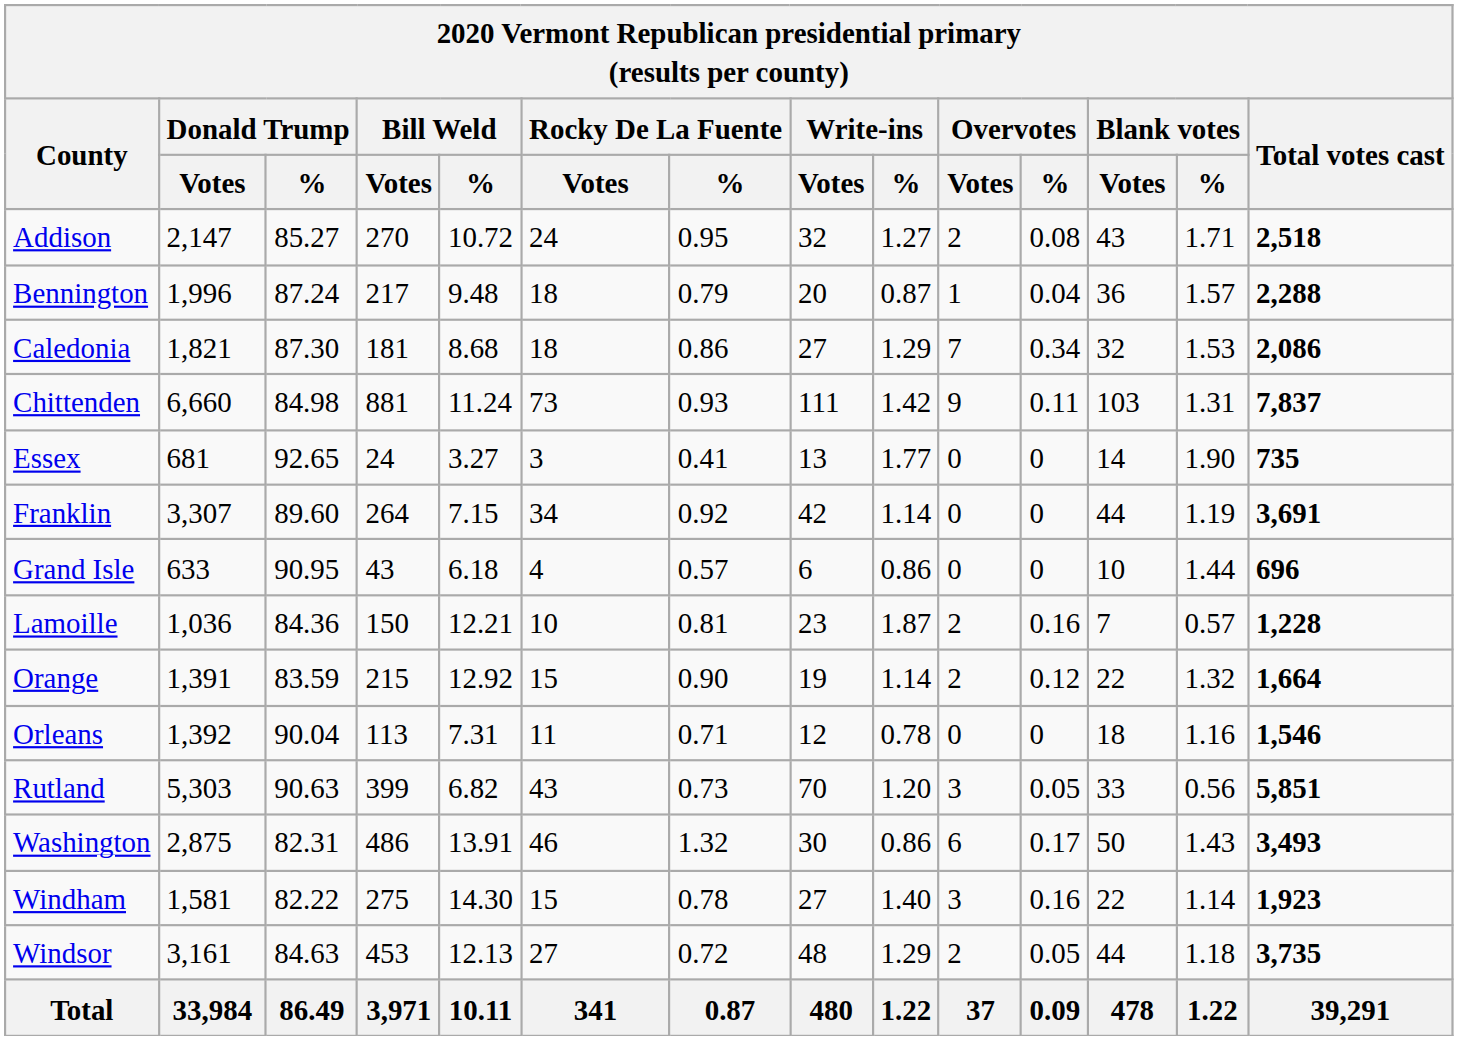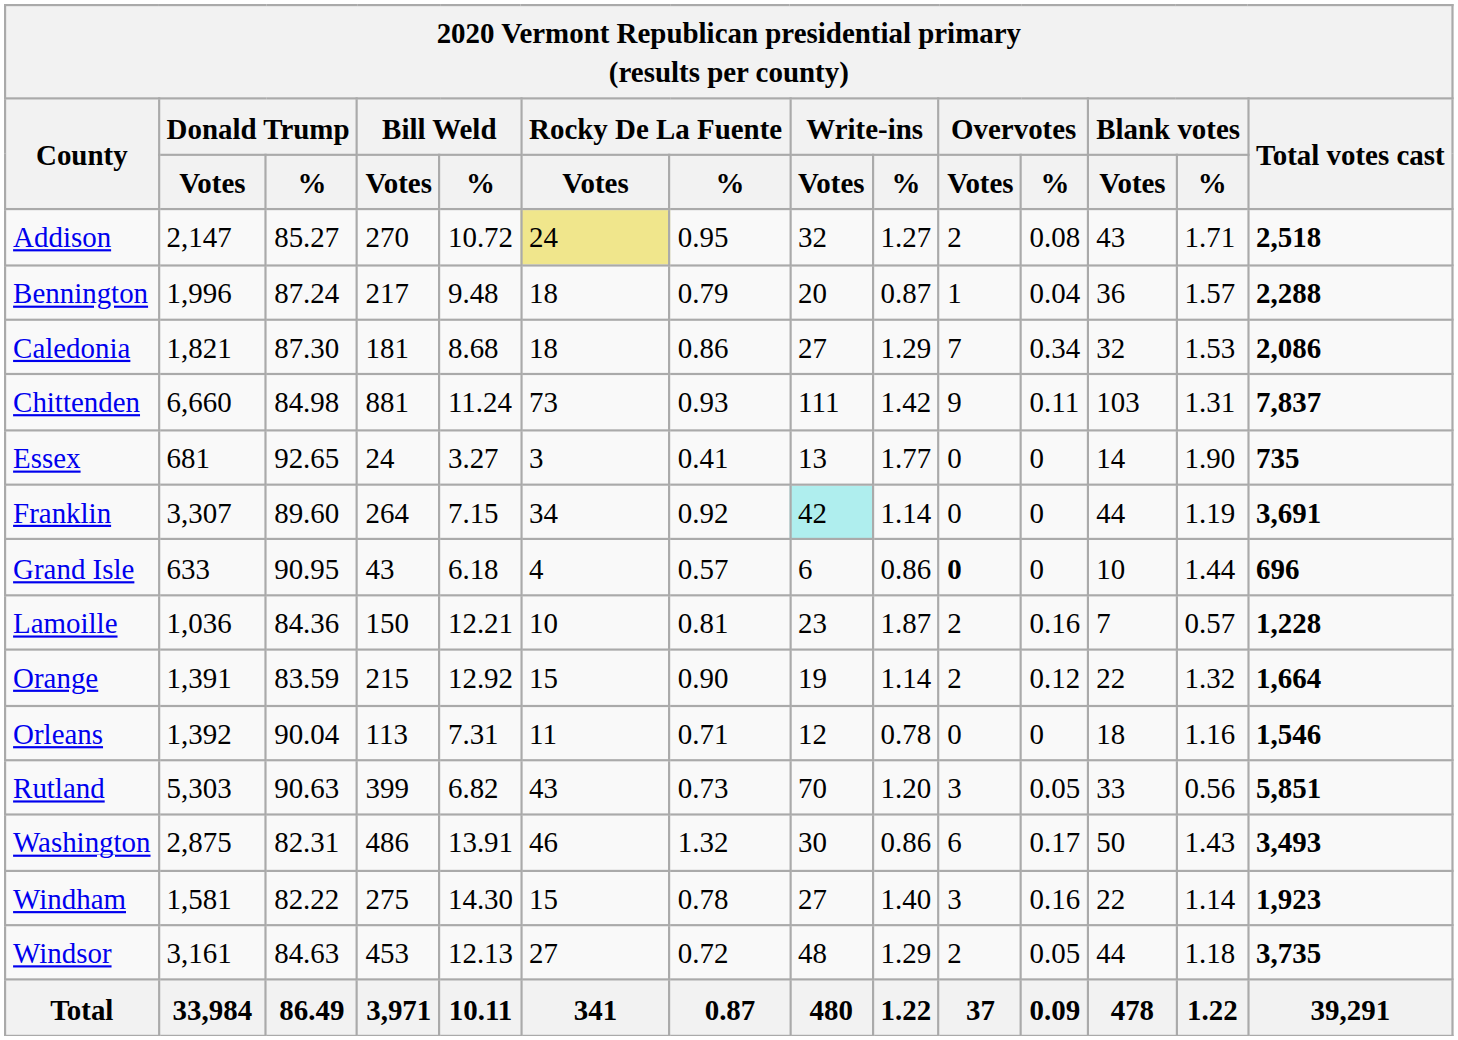(544, 238) no background -> (544, 238) khaki background
(813, 513) no background -> (813, 513) paleturquoise background
(954, 568) normal -> (954, 566) bold
